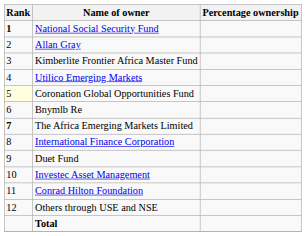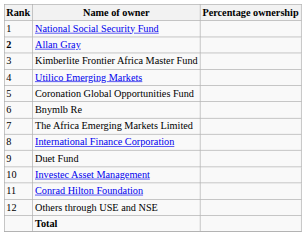(9, 28) bold -> (9, 28) normal
(9, 45) normal -> (9, 45) bold
(9, 93) lightyellow background -> (9, 93) no background
(9, 126) bold -> (9, 126) normal
